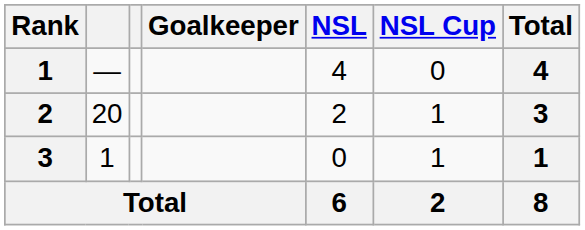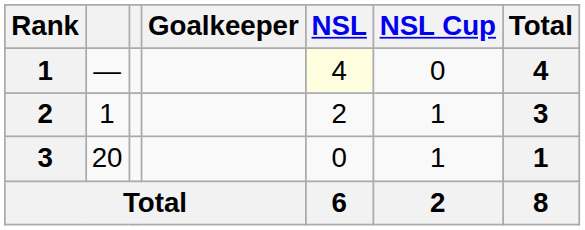(339, 70) no background -> (339, 70) lightyellow background
(107, 114) 20 -> (107, 114) 1
(107, 158) 1 -> (107, 158) 20
